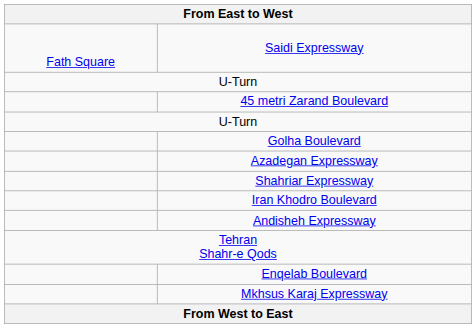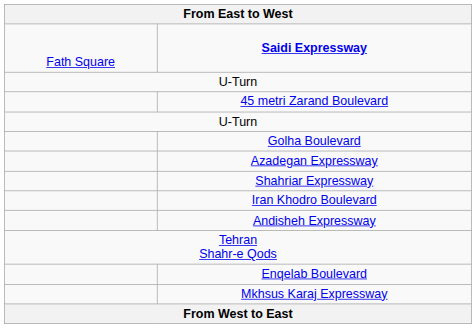(314, 48) normal -> (314, 48) bold
